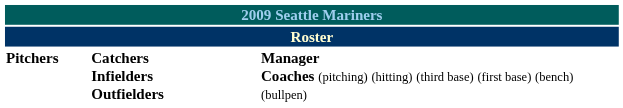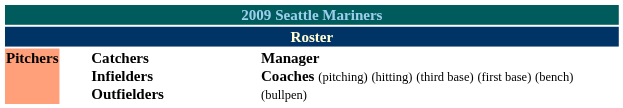(32, 58) no background -> (32, 58) lightsalmon background
